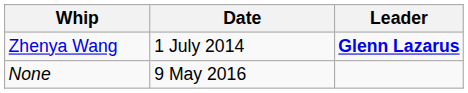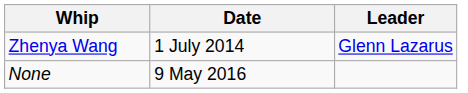(399, 46) bold -> (396, 46) normal
